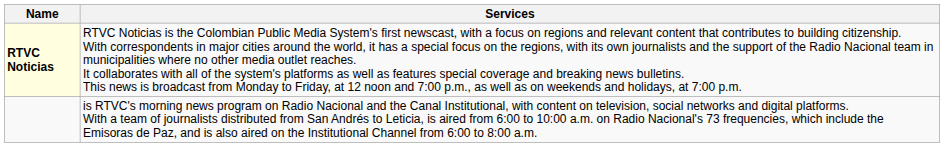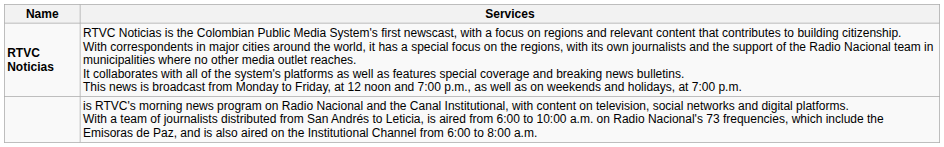(30, 60) lightyellow background -> (30, 60) no background
